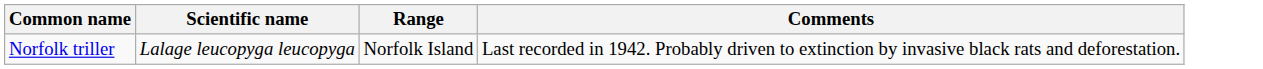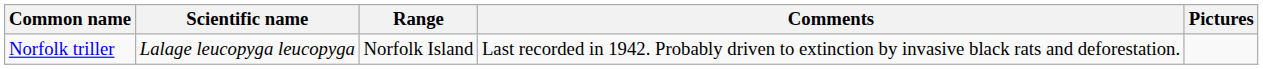+ column: (1221, 19)
